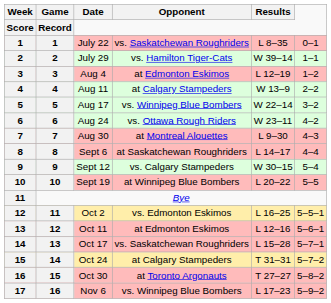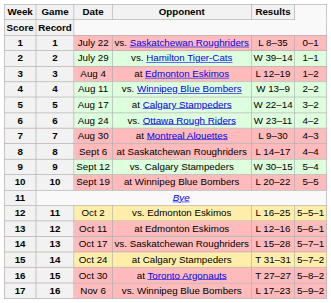(182, 89) at Calgary Stampeders -> (182, 89) vs. Winnipeg Blue Bombers
(182, 105) vs. Winnipeg Blue Bombers -> (182, 105) at Calgary Stampeders
